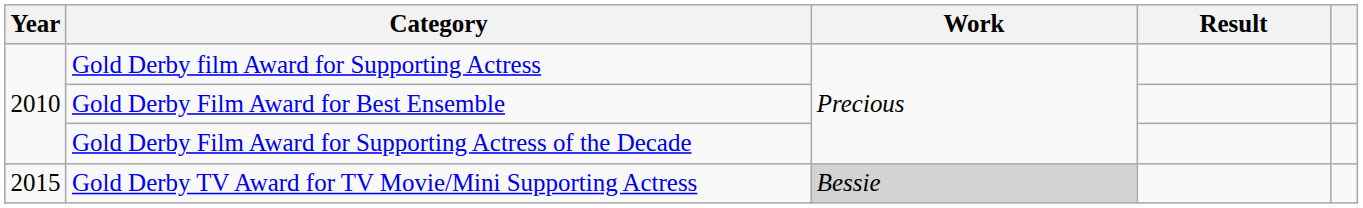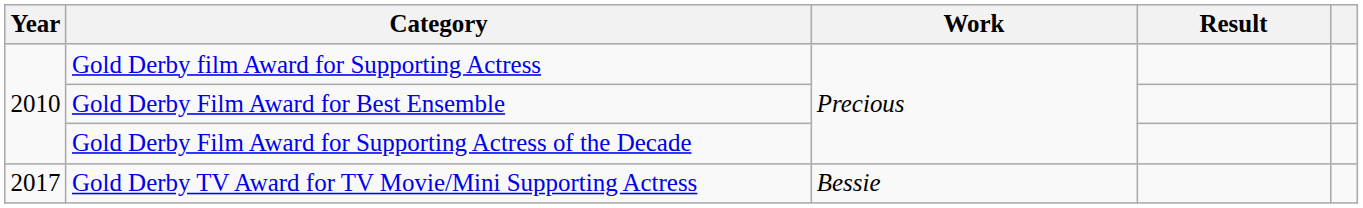(35, 182) 2015 -> (35, 182) 2017
(849, 182) lightgrey background -> (849, 182) no background
